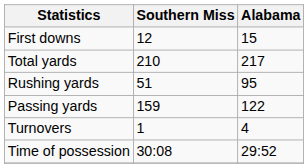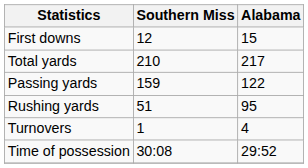rows swapped: (53, 83) <-> (52, 106)
